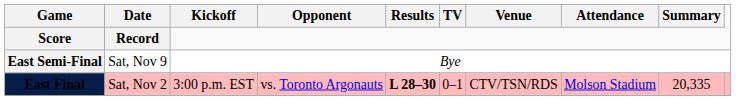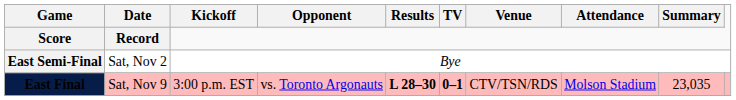(138, 61) Sat, Nov 9 -> (138, 61) Sat, Nov 2
(138, 84) Sat, Nov 2 -> (138, 84) Sat, Nov 9
(453, 84) normal -> (453, 84) bold
(692, 84) 20,335 -> (692, 84) 23,035
